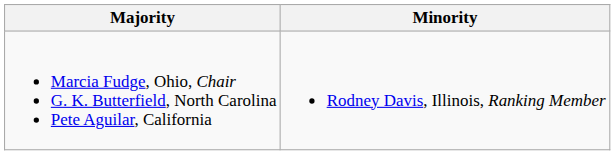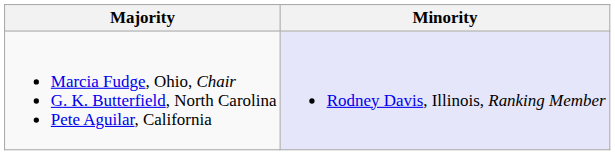(445, 100) no background -> (445, 100) lavender background
